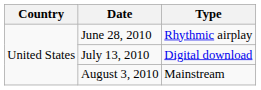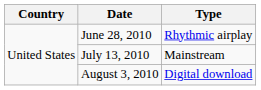(208, 54) Digital download -> (195, 54) Mainstream
(195, 74) Mainstream -> (208, 74) Digital download
